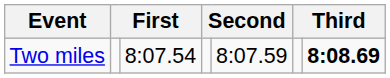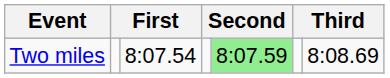(252, 55) no background -> (252, 55) lightgreen background
(344, 55) bold -> (343, 55) normal
